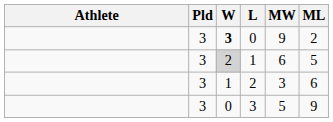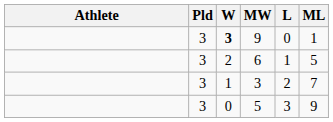columns swapped: (253, 15) <-> (282, 15)
(314, 38) 2 -> (314, 38) 1
(228, 60) lightgrey background -> (228, 60) no background
(314, 83) 6 -> (314, 83) 7
